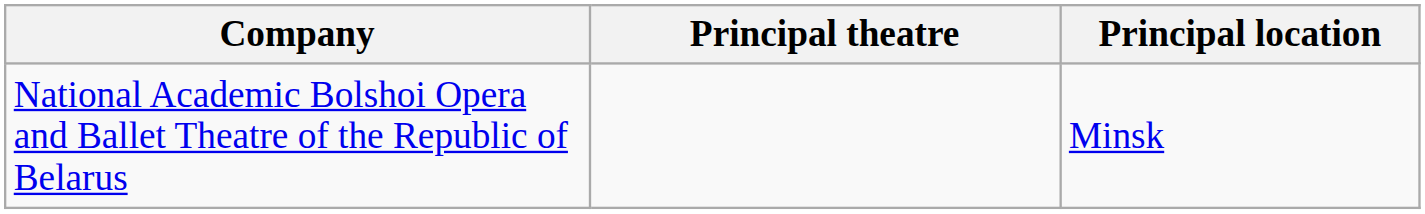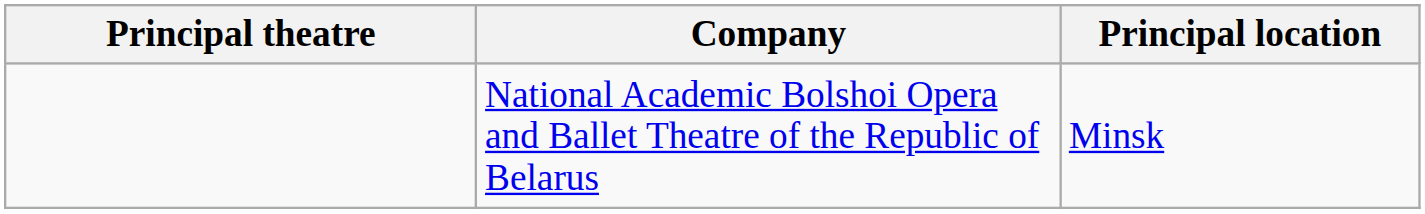columns swapped: (297, 34) <-> (825, 34)
